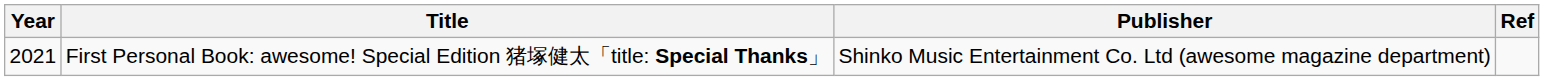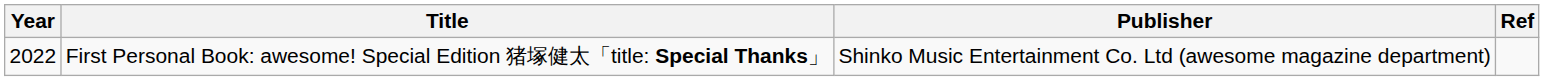(33, 56) 2021 -> (33, 56) 2022
